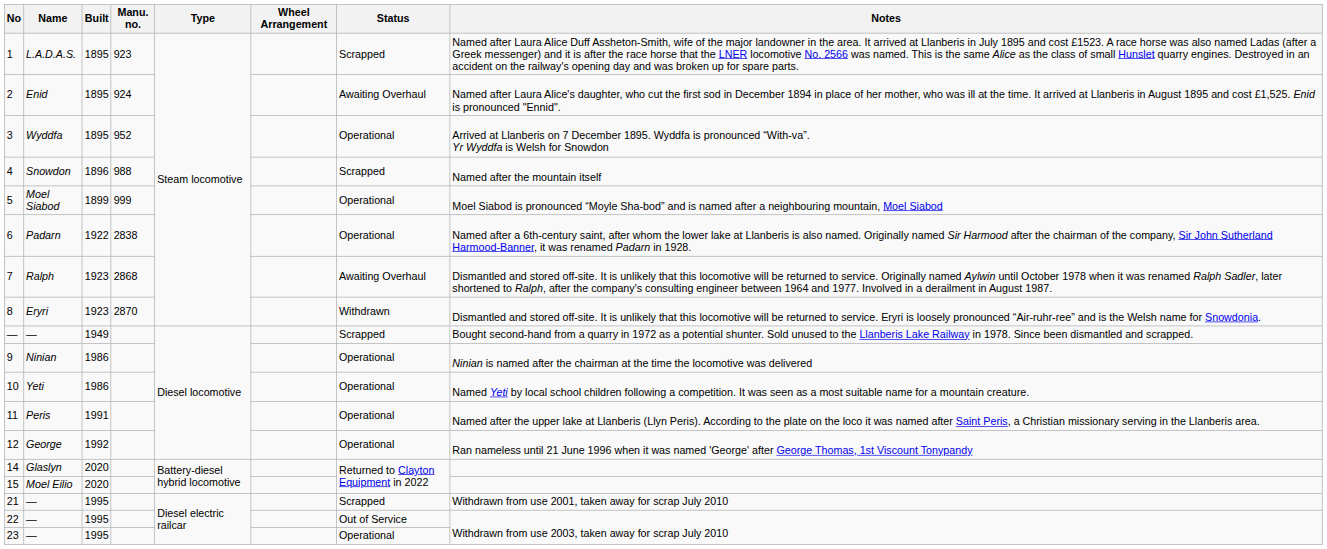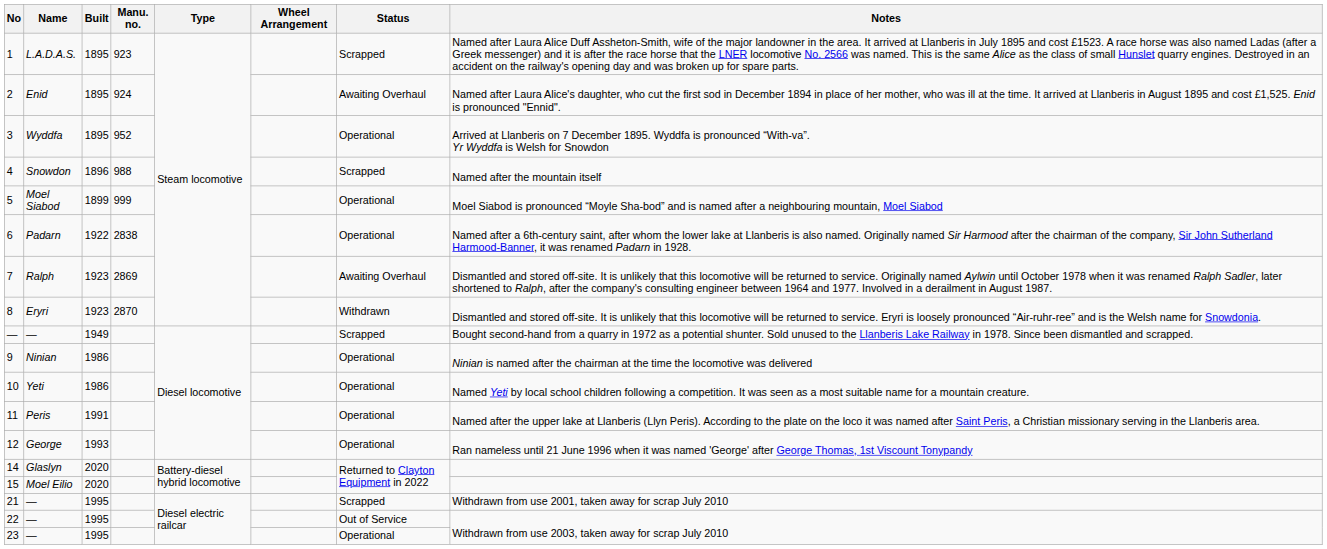(126, 276) 2868 -> (126, 276) 2869
(97, 445) 1992 -> (97, 445) 1993
